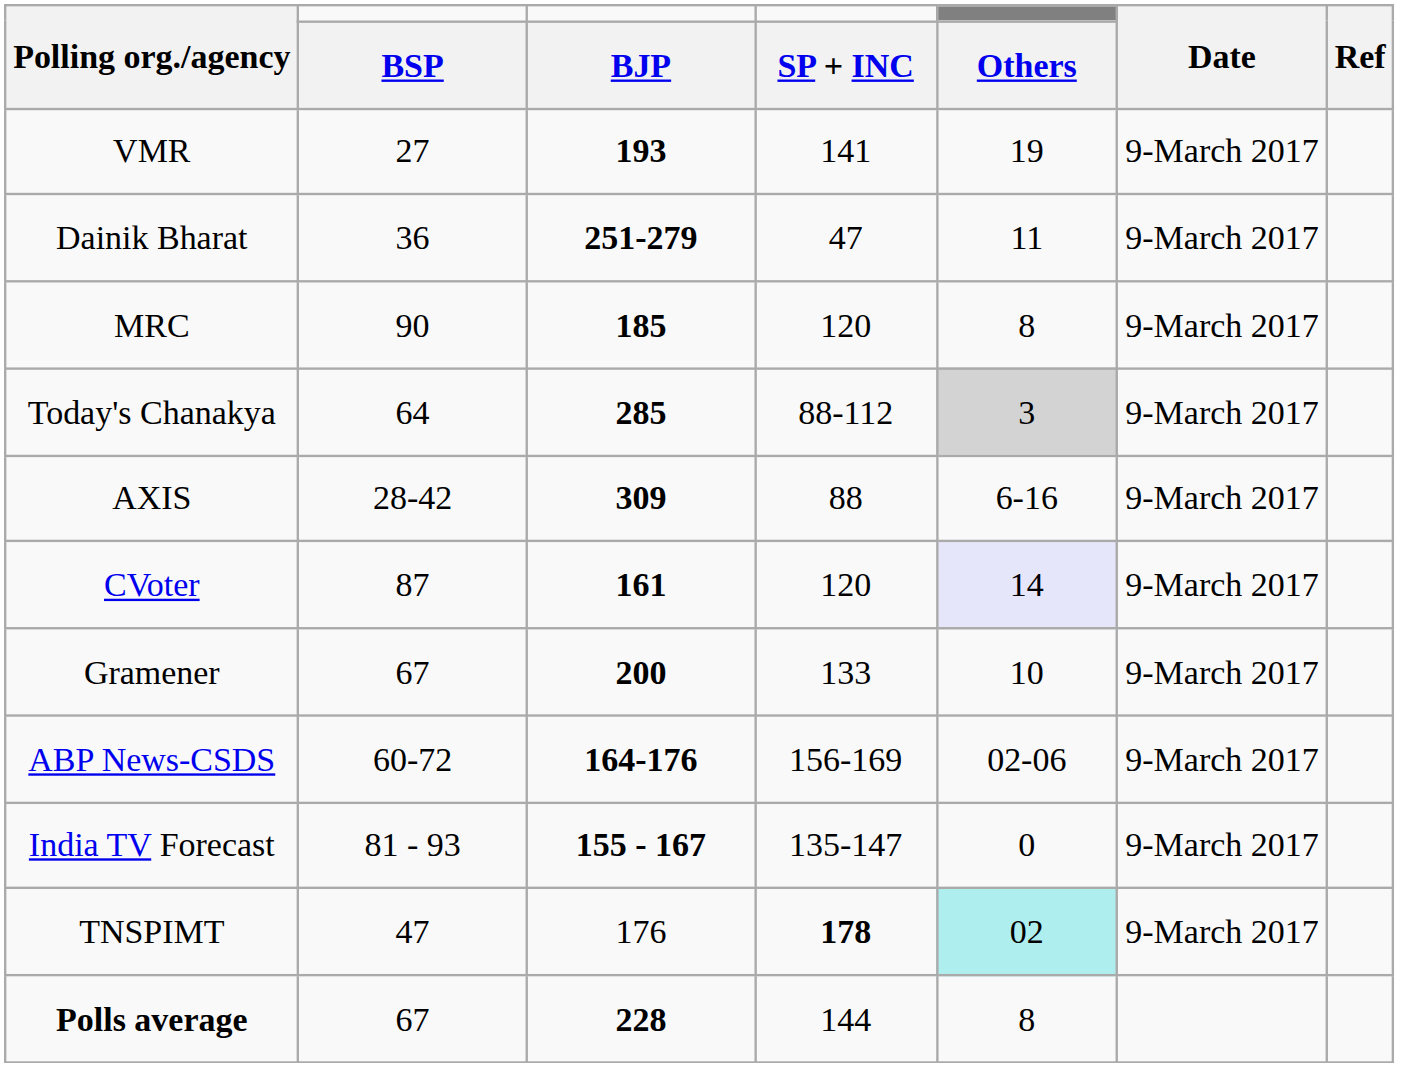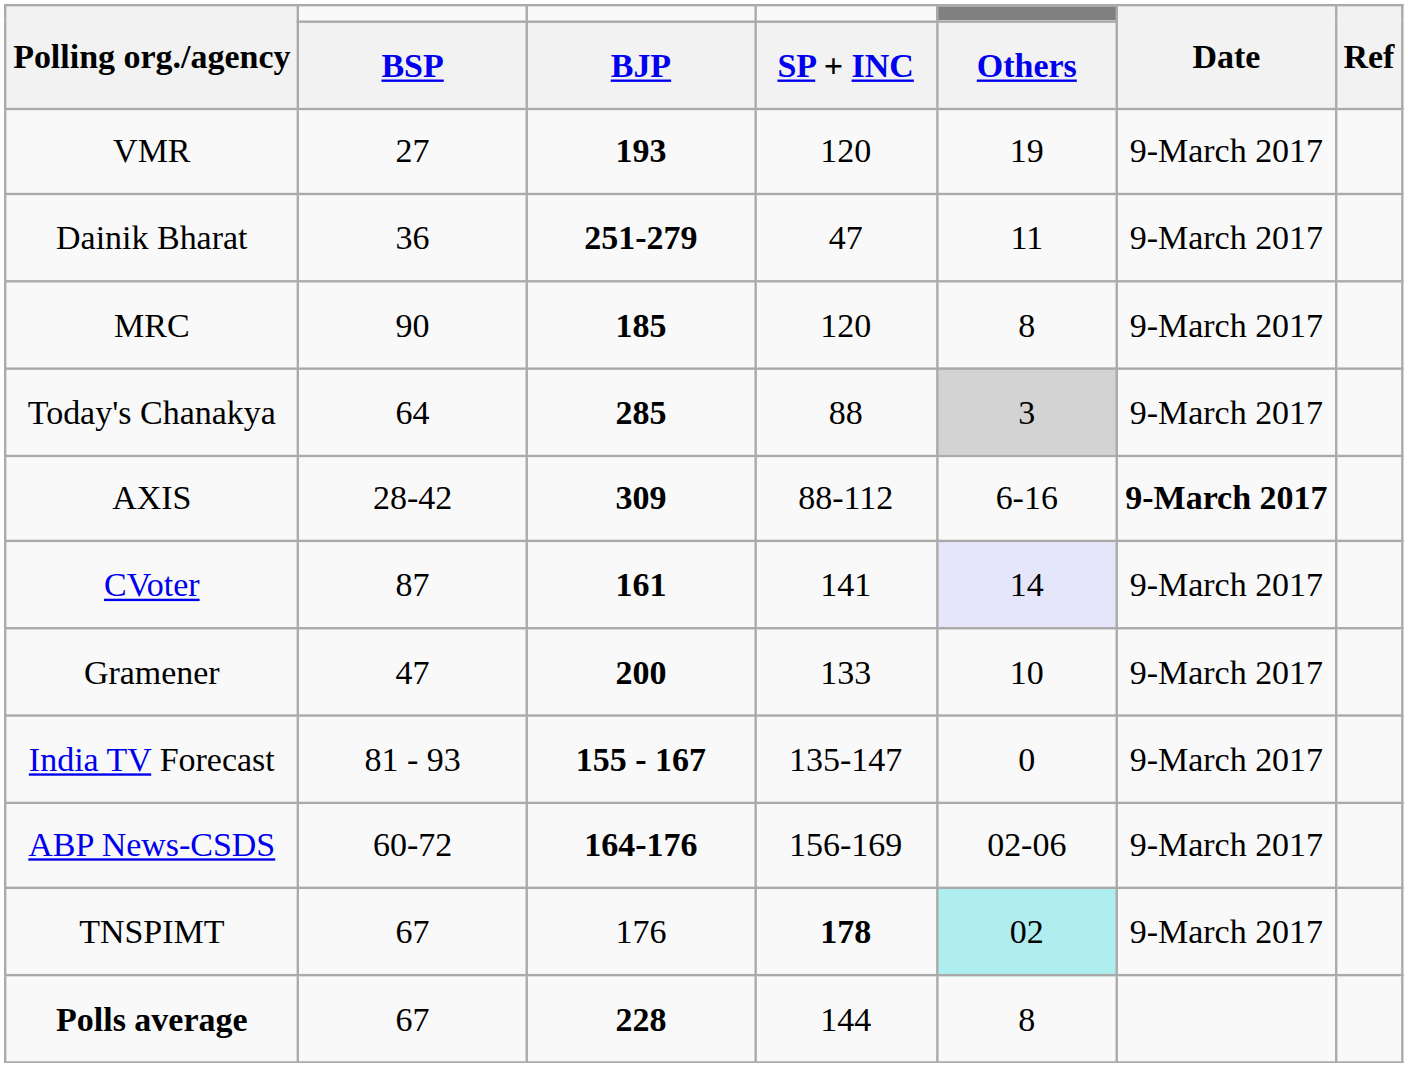(846, 152) 141 -> (846, 152) 120
(846, 412) 88-112 -> (846, 412) 88
(846, 499) 88 -> (846, 499) 88-112
(1222, 499) normal -> (1226, 499) bold
(846, 585) 120 -> (846, 585) 141
(413, 672) 67 -> (413, 672) 47
rows swapped: (152, 845) <-> (152, 759)
(413, 932) 47 -> (413, 932) 67
